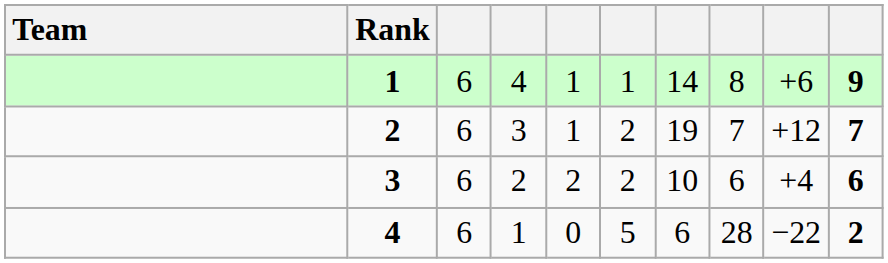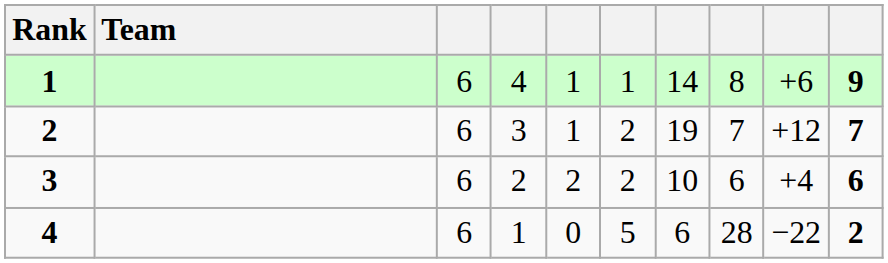columns swapped: (393, 29) <-> (50, 29)
